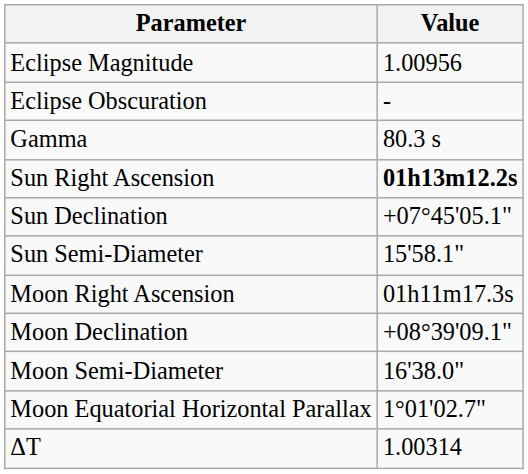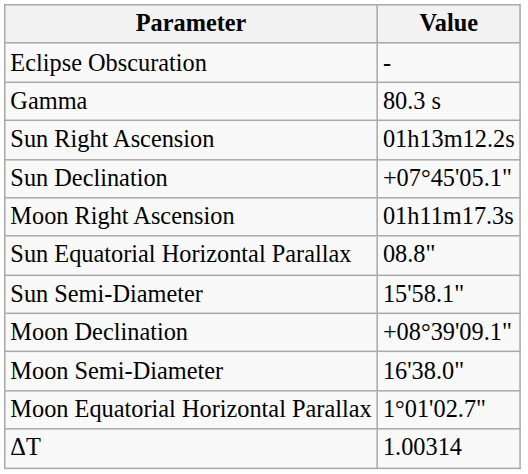- row: (102, 62)
(450, 178) bold -> (449, 139) normal
rows swapped: (107, 255) <-> (123, 293)
+ row: (181, 255)
